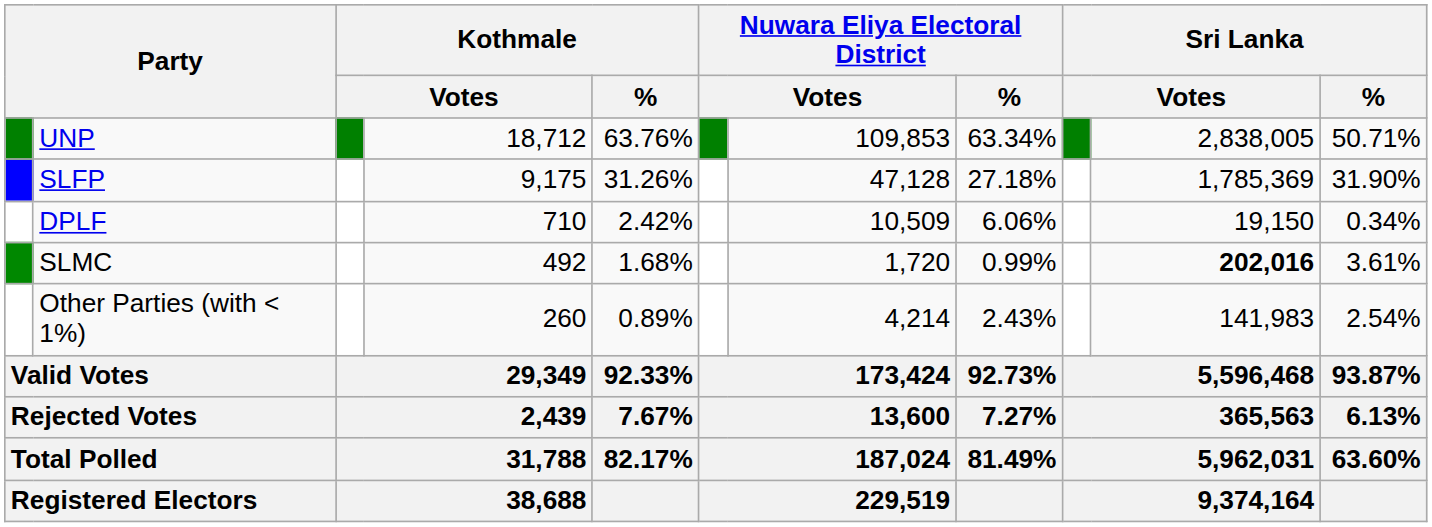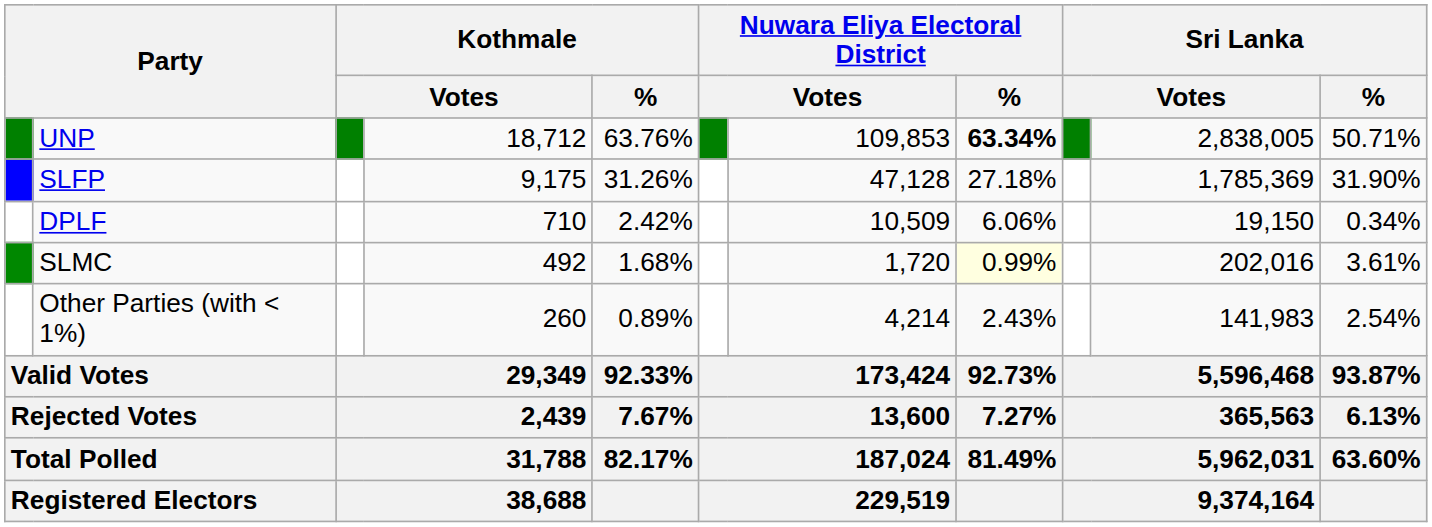(1012, 138) normal -> (1012, 138) bold
(1019, 262) no background -> (1019, 262) lightyellow background
(1267, 262) bold -> (1267, 262) normal
